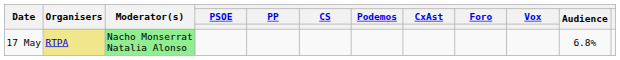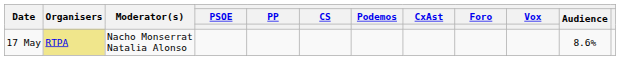(150, 42) lightgreen background -> (150, 42) no background
(585, 42) 6.8% -> (585, 42) 8.6%
